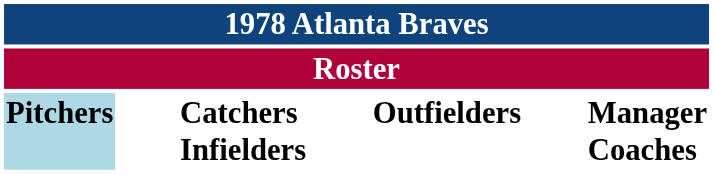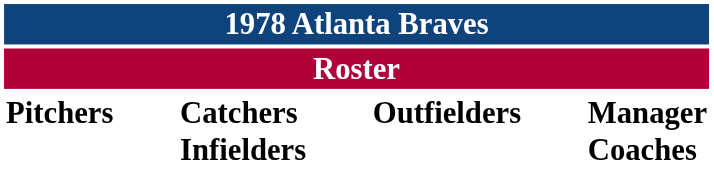(60, 112) lightblue background -> (60, 112) no background
